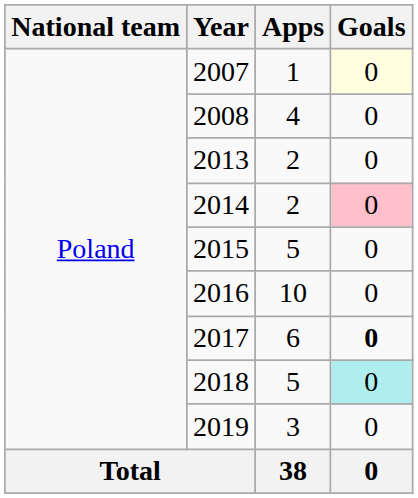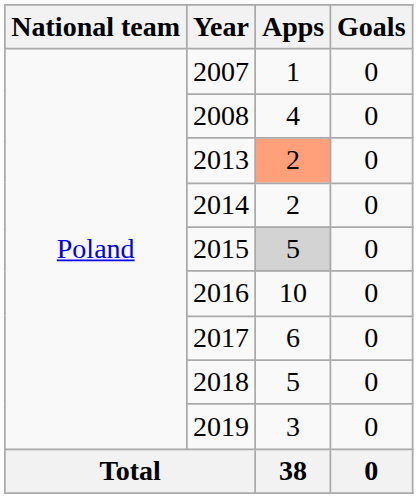(371, 71) lightyellow background -> (371, 71) no background
(293, 159) no background -> (293, 159) lightsalmon background
(371, 204) pink background -> (371, 204) no background
(293, 248) no background -> (293, 248) lightgrey background
(371, 337) bold -> (371, 337) normal
(371, 381) paleturquoise background -> (371, 381) no background
